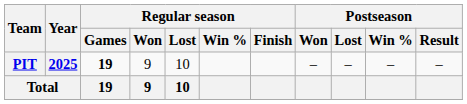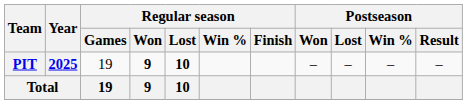(105, 64) bold -> (105, 64) normal
(148, 64) normal -> (148, 64) bold
(182, 64) normal -> (182, 64) bold
